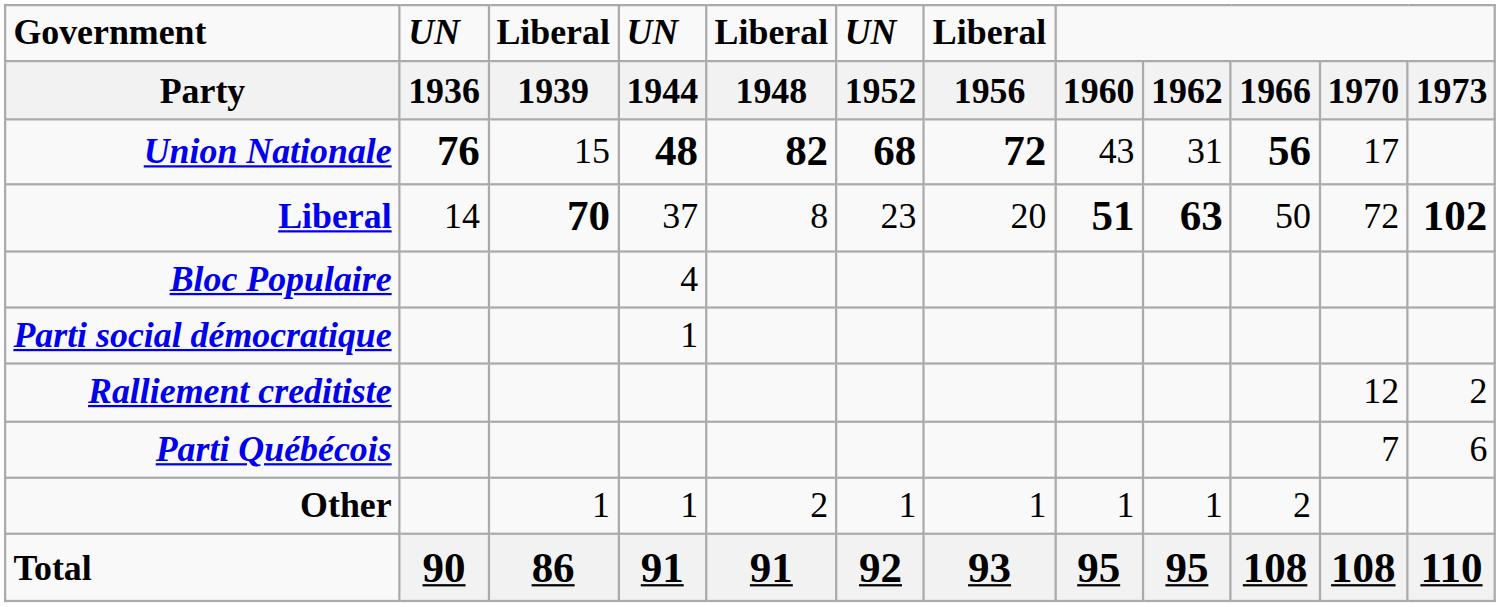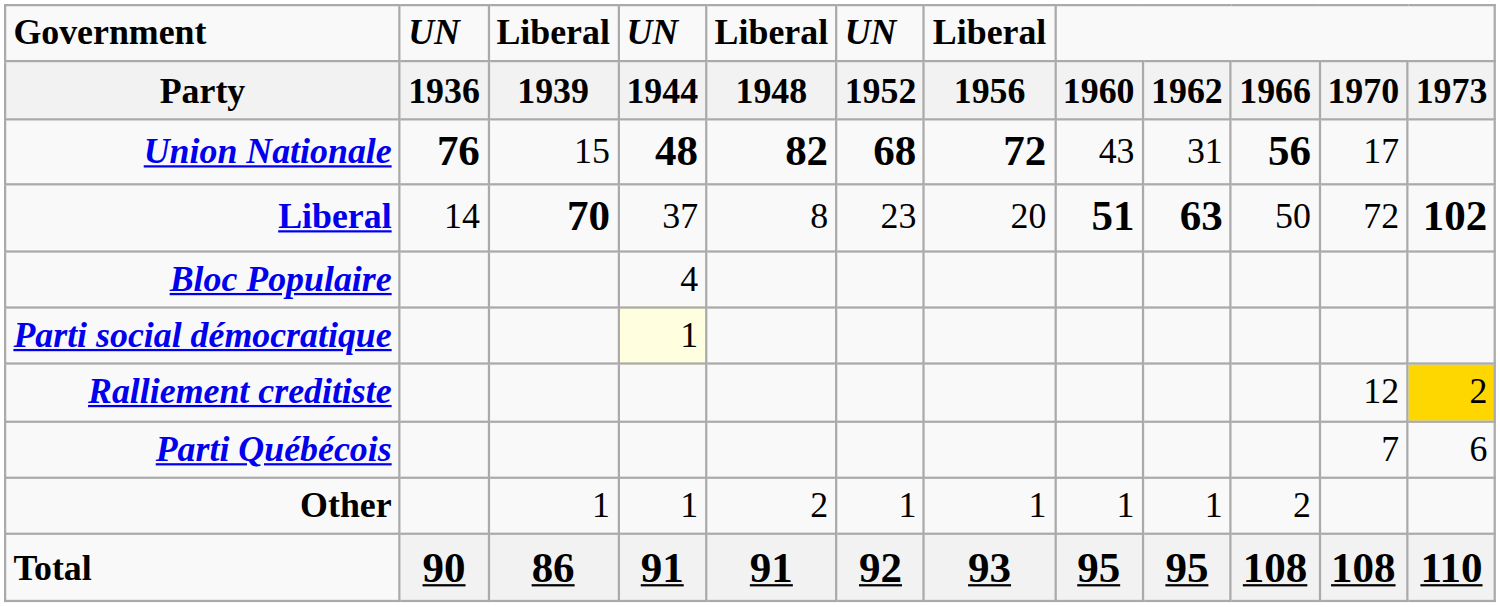(689, 335) no background -> (689, 335) lightyellow background
(1478, 391) no background -> (1478, 391) gold background
